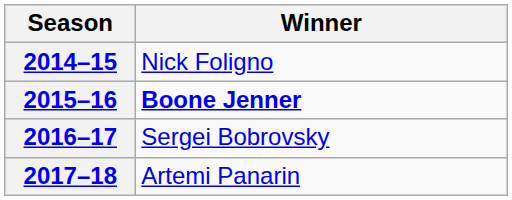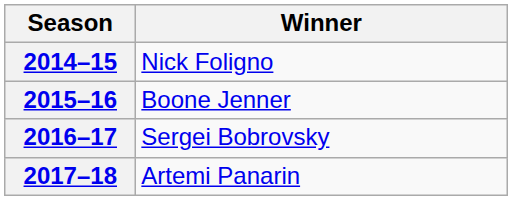(221, 99) bold -> (216, 99) normal
